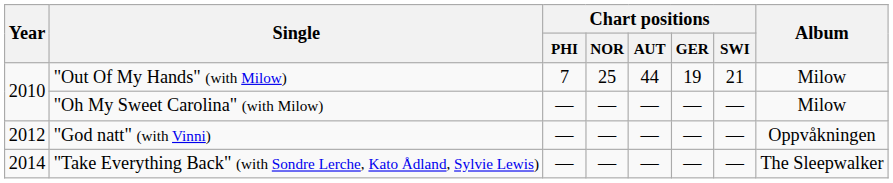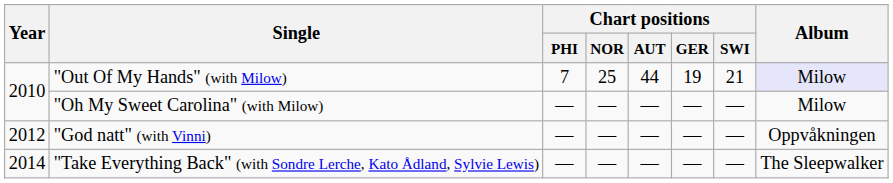(822, 76) no background -> (822, 76) lavender background
